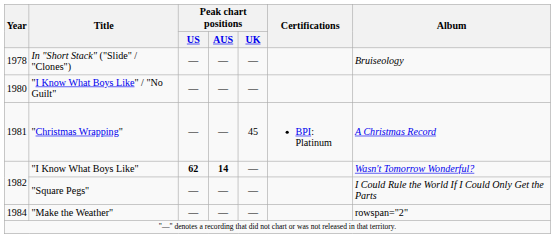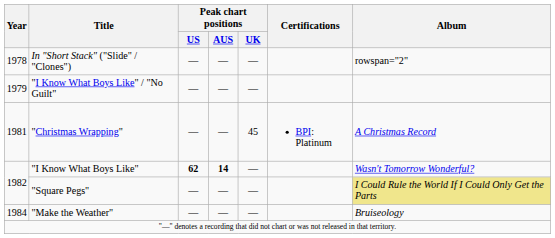(379, 61) Bruiseology -> (381, 61) rowspan="2"
(17, 88) 1980 -> (17, 88) 1979
(449, 190) no background -> (449, 190) khaki background
(381, 212) rowspan="2" -> (379, 212) Bruiseology
